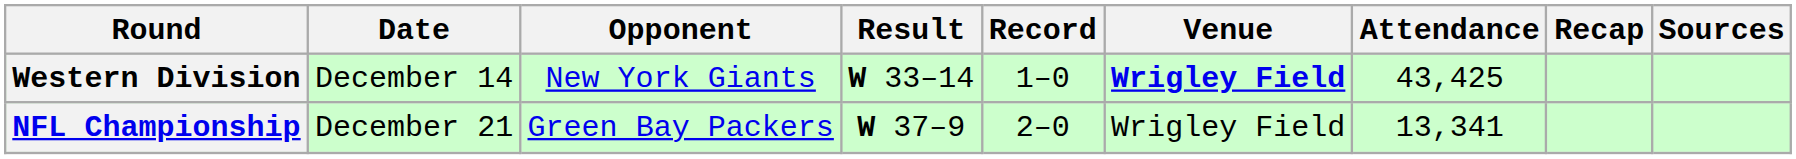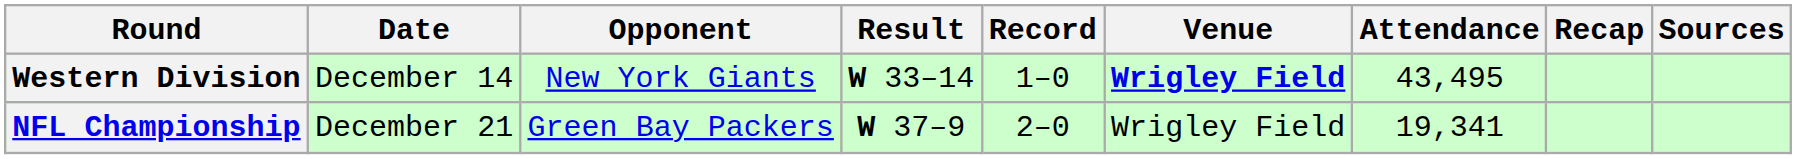(1450, 79) 43,425 -> (1450, 79) 43,495
(1450, 128) 13,341 -> (1450, 128) 19,341
